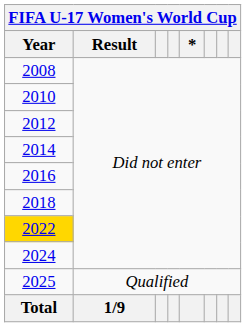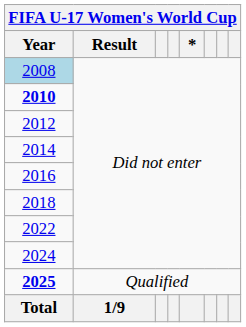(39, 70) no background -> (39, 70) lightblue background
(39, 96) normal -> (39, 96) bold
(39, 228) gold background -> (39, 228) no background
(39, 281) normal -> (39, 281) bold
